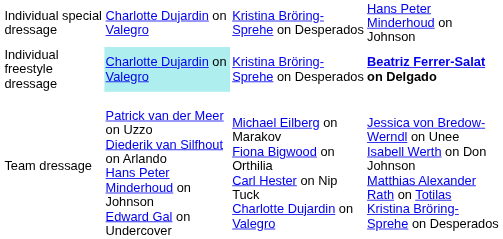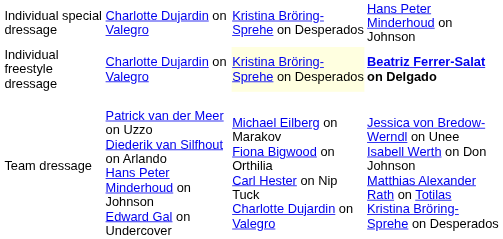(166, 69) paleturquoise background -> (166, 69) no background
(298, 69) no background -> (298, 69) lightyellow background
